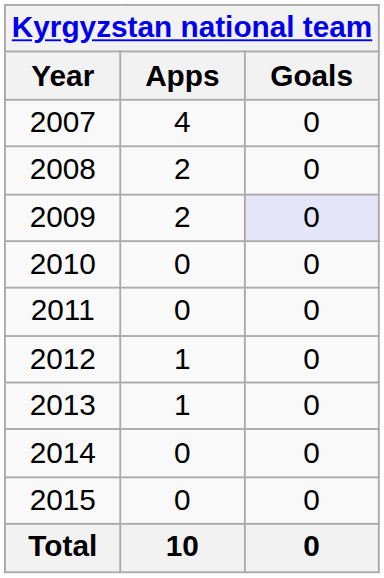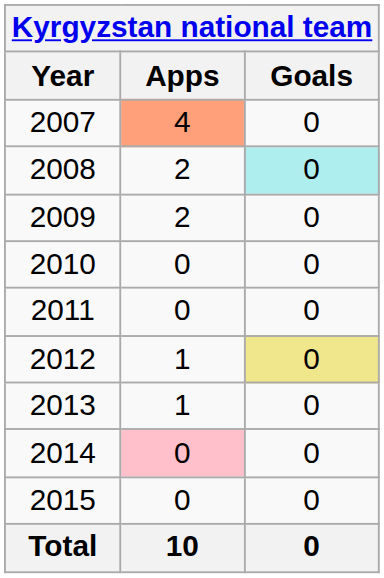(182, 122) no background -> (182, 122) lightsalmon background
(312, 169) no background -> (312, 169) paleturquoise background
(312, 216) lavender background -> (312, 216) no background
(312, 358) no background -> (312, 358) khaki background
(182, 452) no background -> (182, 452) pink background
